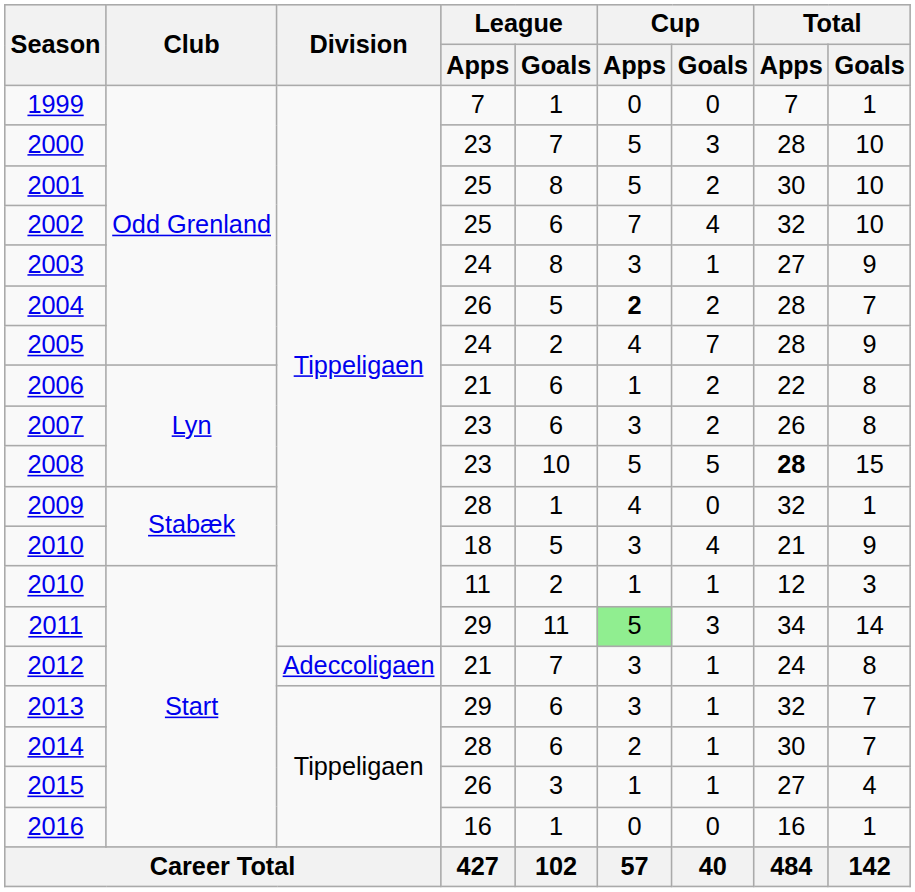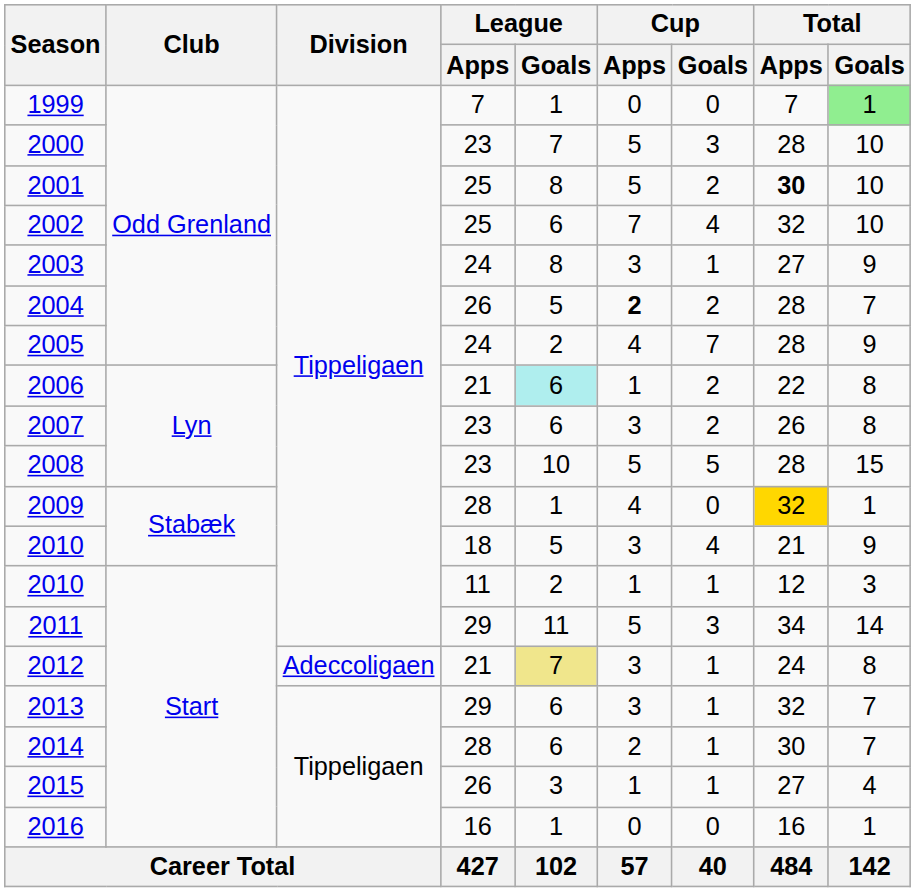(870, 104) no background -> (870, 104) lightgreen background
(791, 184) normal -> (791, 184) bold
(556, 385) no background -> (556, 385) paleturquoise background
(791, 465) bold -> (791, 465) normal
(791, 505) no background -> (791, 505) gold background
(634, 625) lightgreen background -> (634, 625) no background
(556, 666) no background -> (556, 666) khaki background
